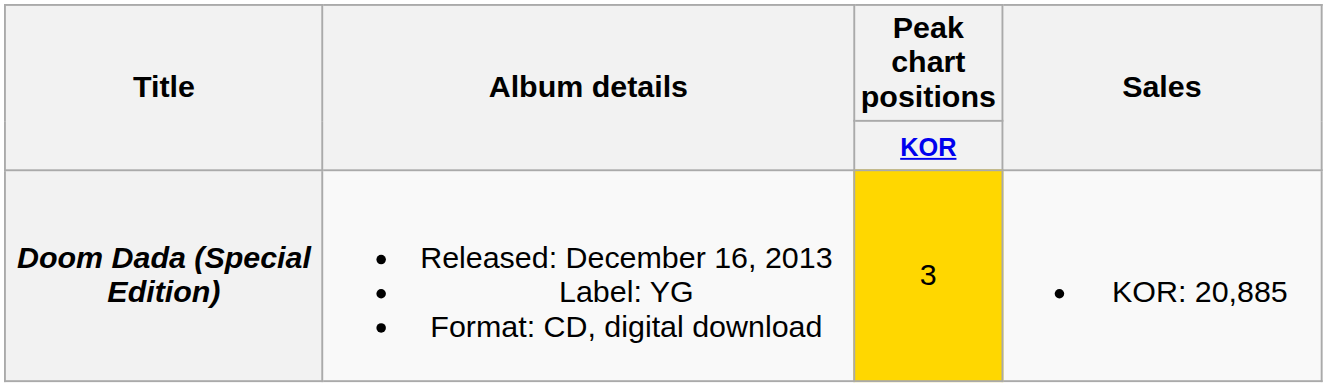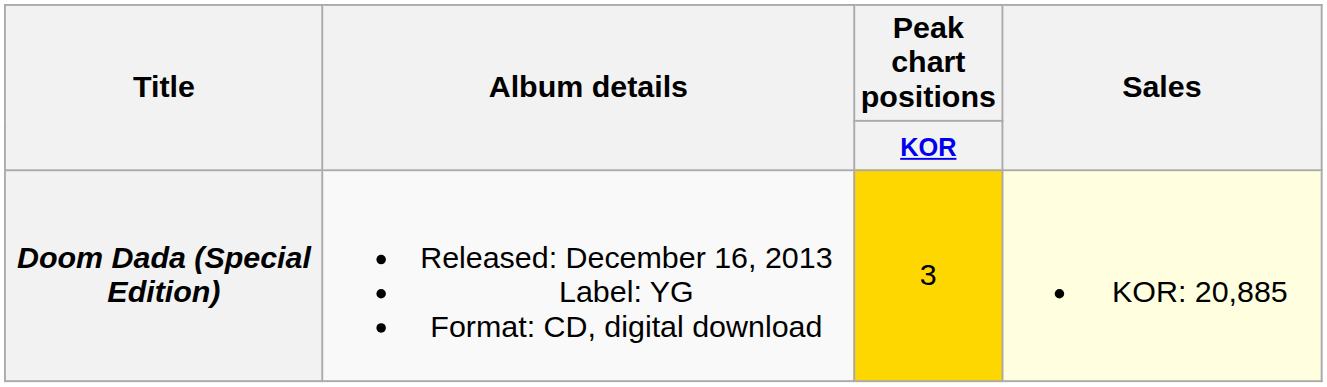(1162, 293) no background -> (1162, 293) lightyellow background
